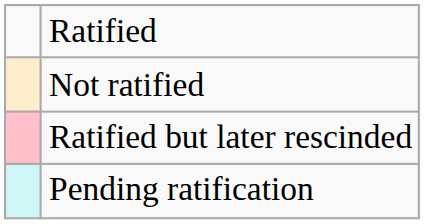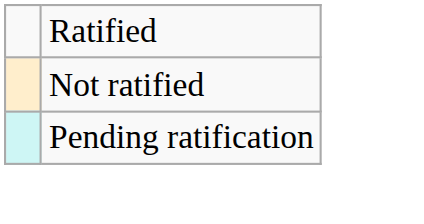- row: (231, 137)
